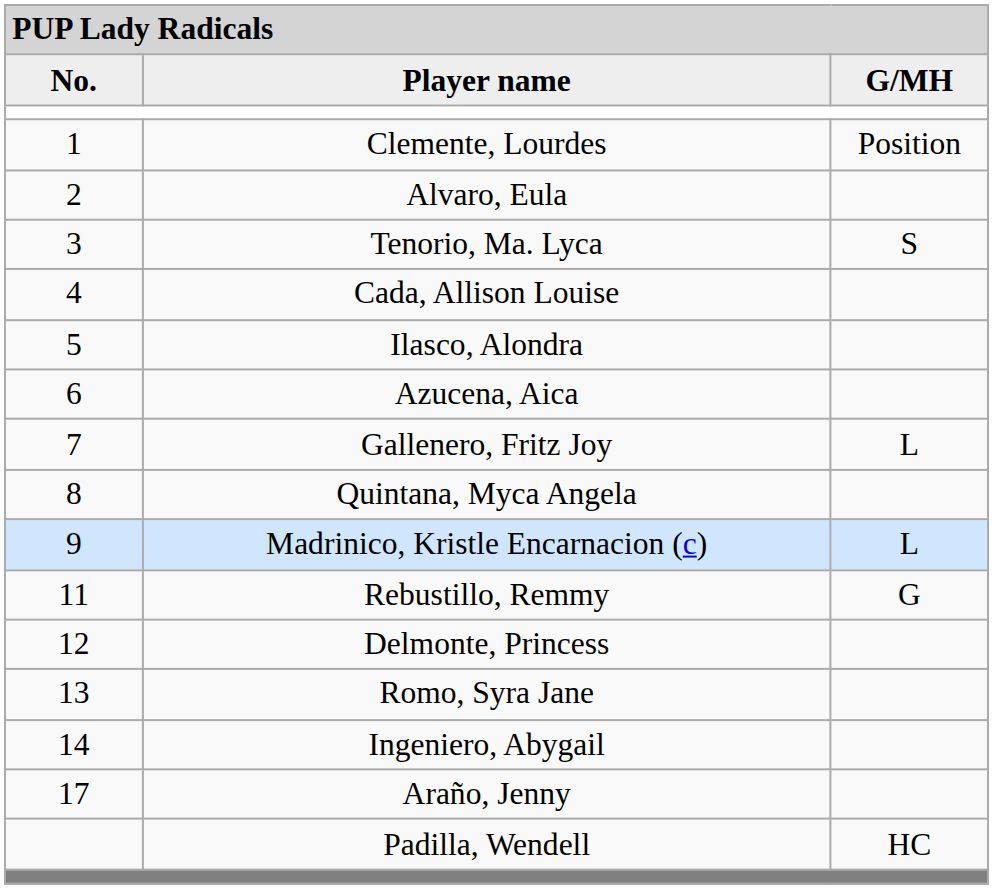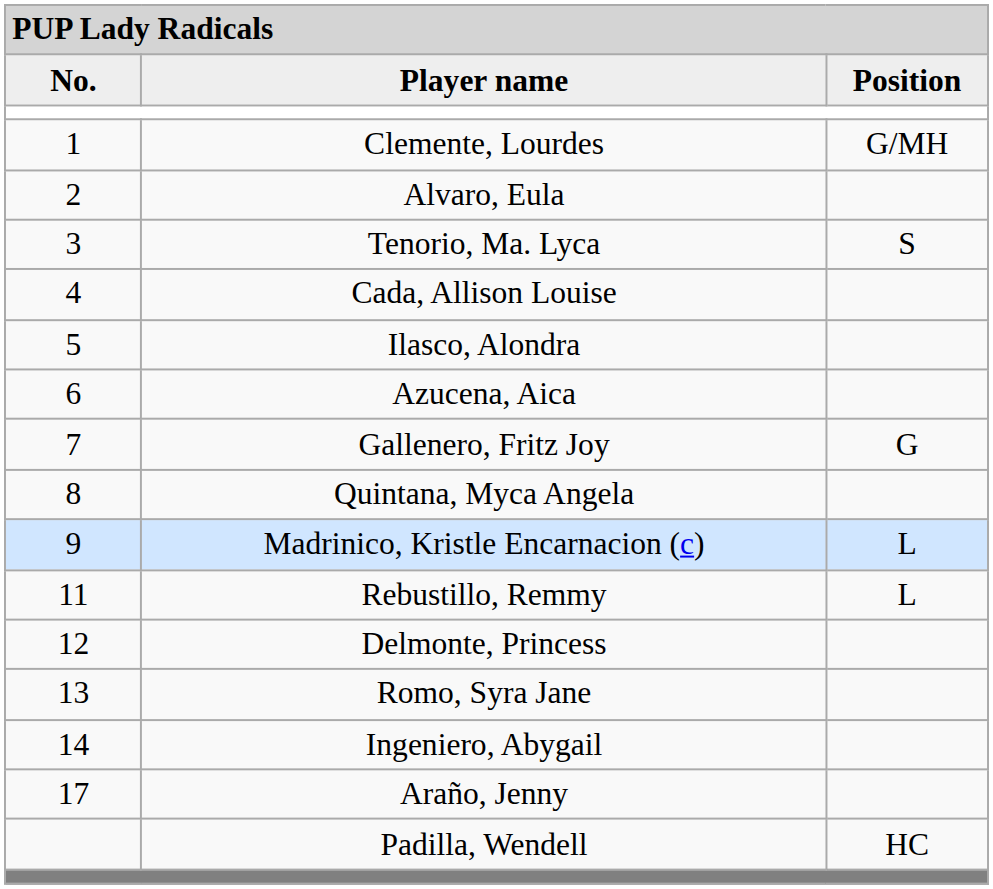(909, 79) G/MH -> (907, 79) Position
(909, 144) Position -> (907, 144) G/MH
(909, 443) L -> (907, 443) G
(909, 593) G -> (907, 593) L
